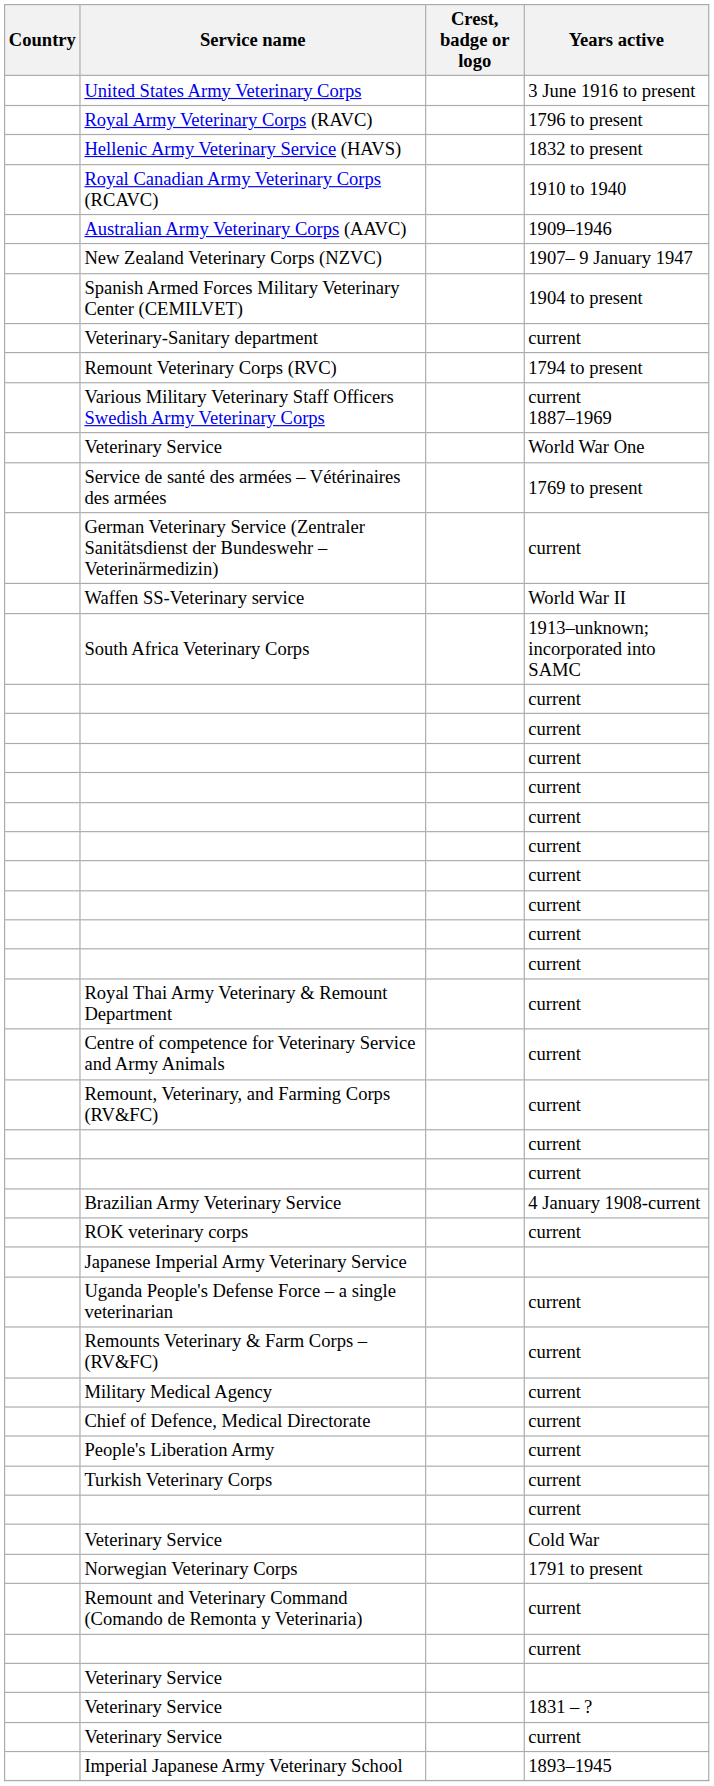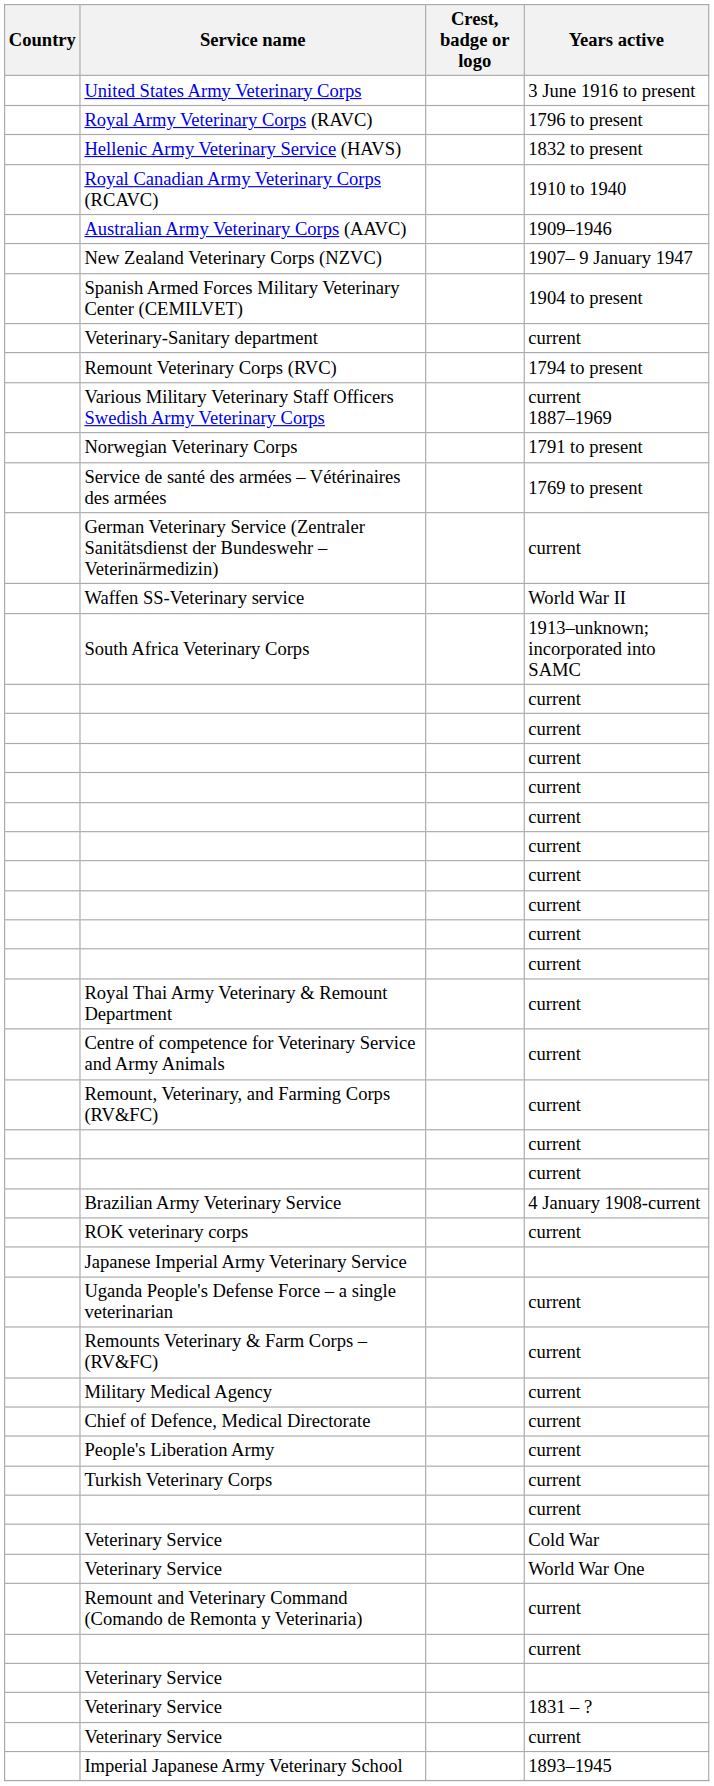rows swapped: (191, 1568) <-> (153, 447)
